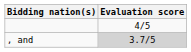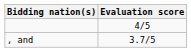(142, 40) lightgrey background -> (142, 40) no background
